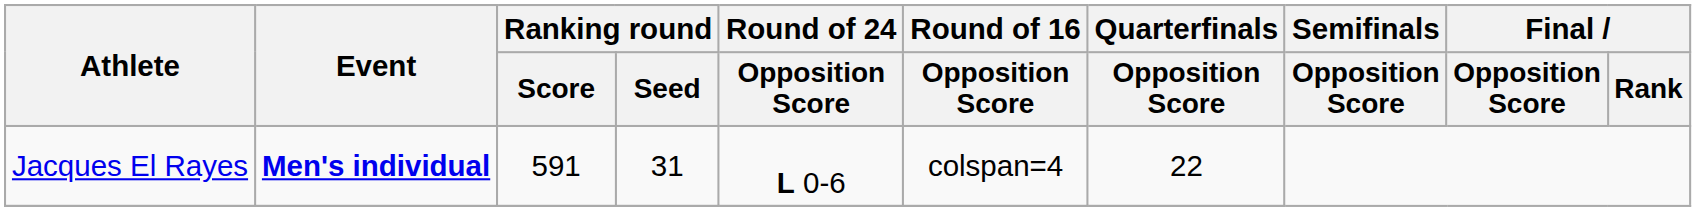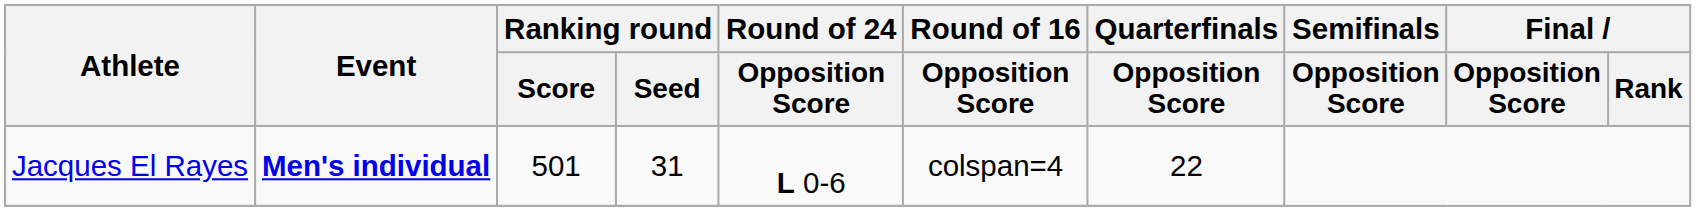(556, 167) 591 -> (556, 167) 501
